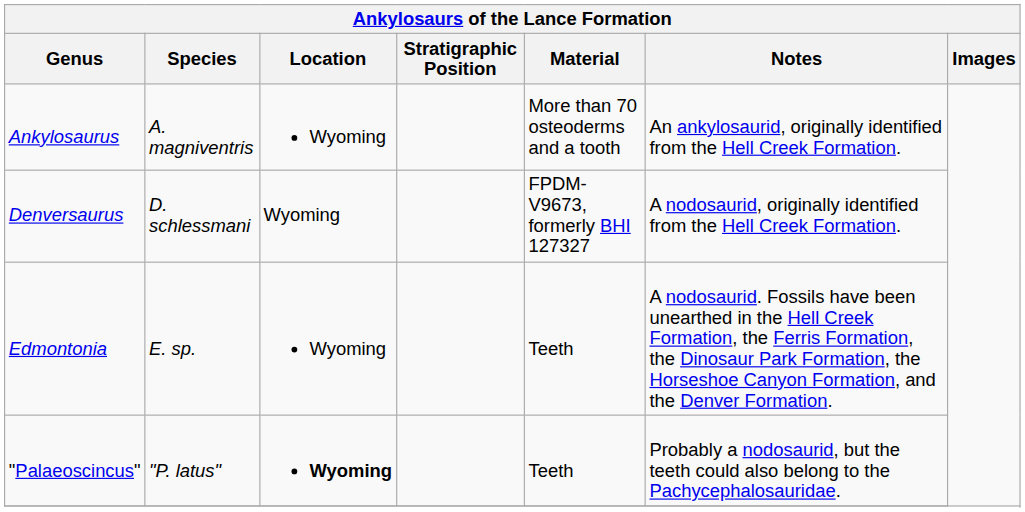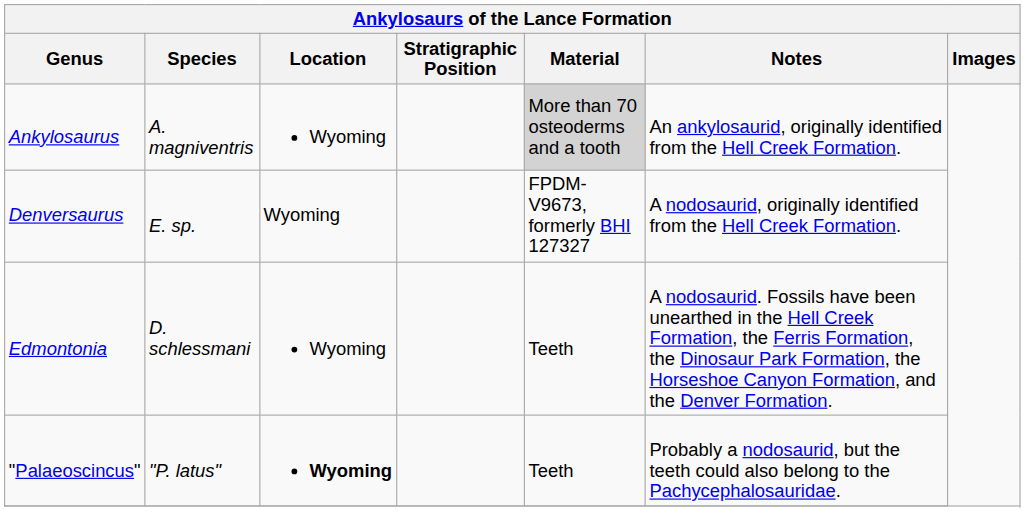(583, 126) no background -> (583, 126) lightgrey background
(200, 215) D. schlessmani -> (173, 226) E. sp.
(173, 348) E. sp. -> (200, 338) D. schlessmani
